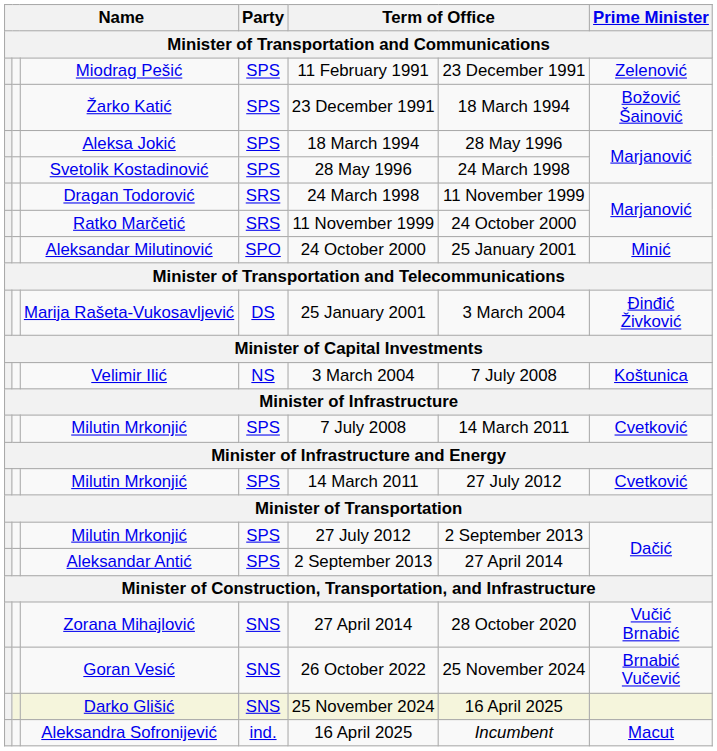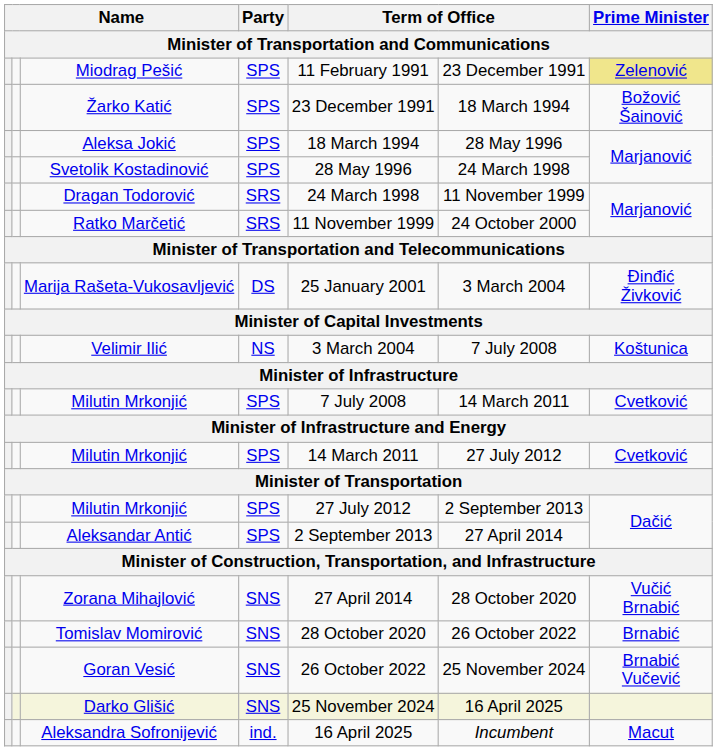(651, 71) no background -> (651, 71) khaki background
- row: (129, 249)
+ row: (129, 634)
